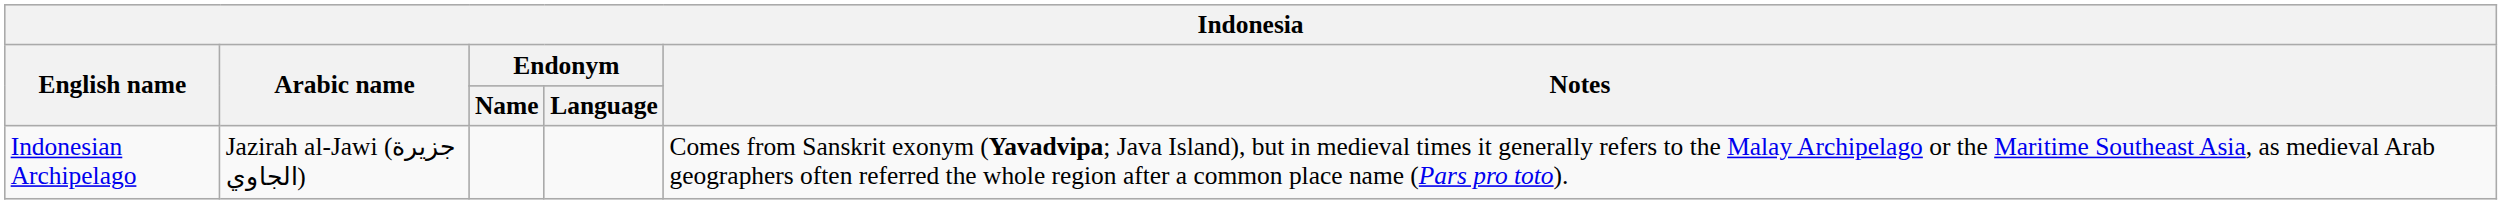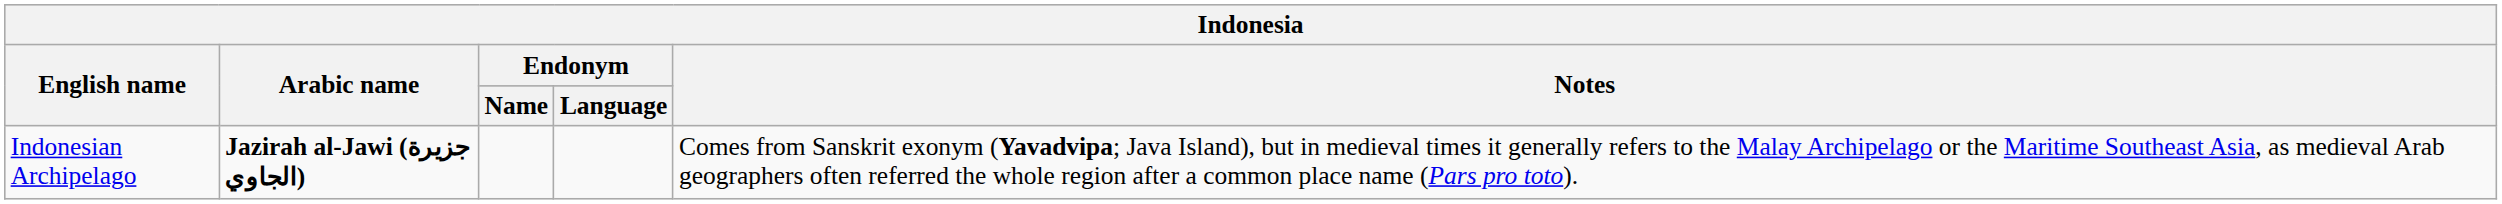(341, 162) normal -> (348, 162) bold
